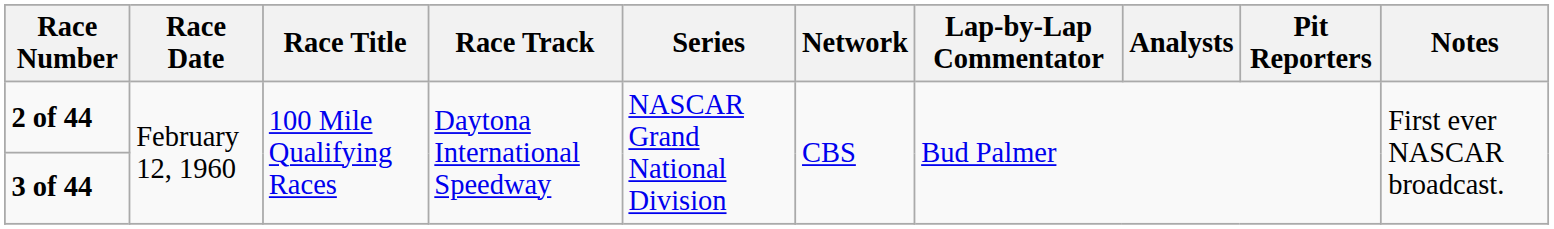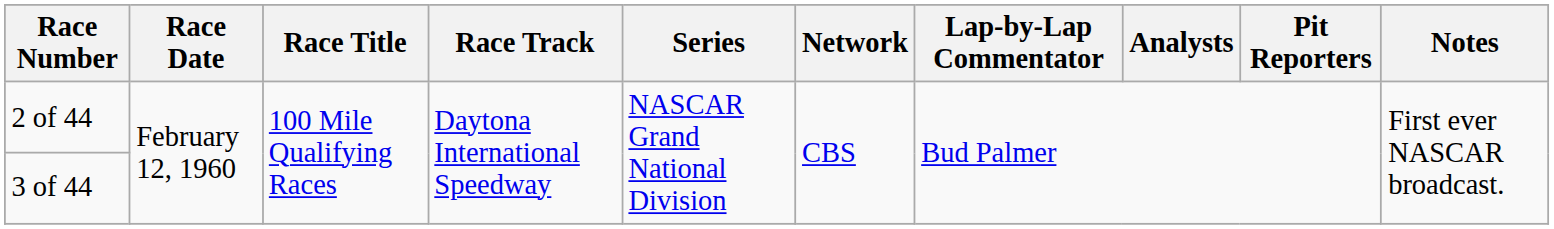(52, 117) bold -> (52, 117) normal
(52, 187) bold -> (52, 187) normal
